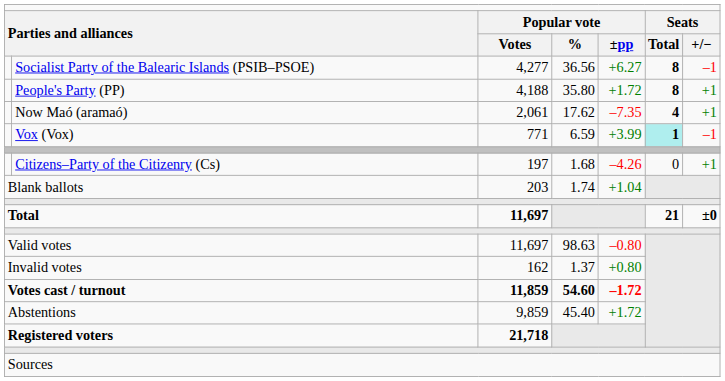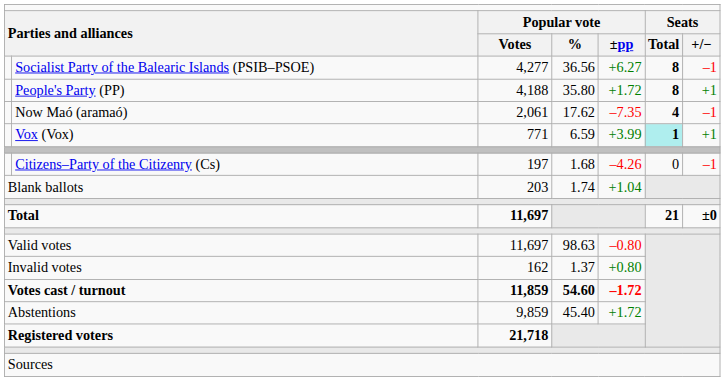(709, 112) +1 -> (710, 112) –1
(710, 135) –1 -> (709, 135) +1
(709, 164) +1 -> (710, 164) –1
